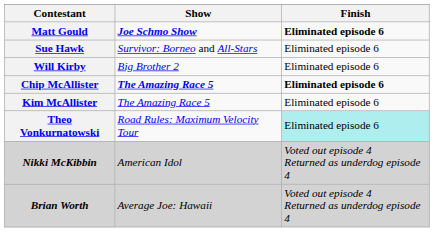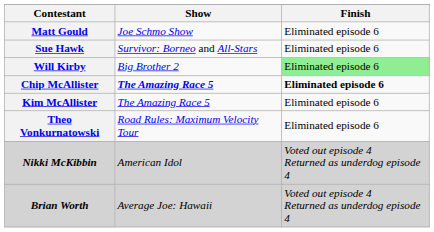(157, 31) bold -> (155, 31) normal
(334, 31) bold -> (332, 31) normal
(332, 66) no background -> (332, 66) lightgreen background
(332, 126) paleturquoise background -> (332, 126) no background
